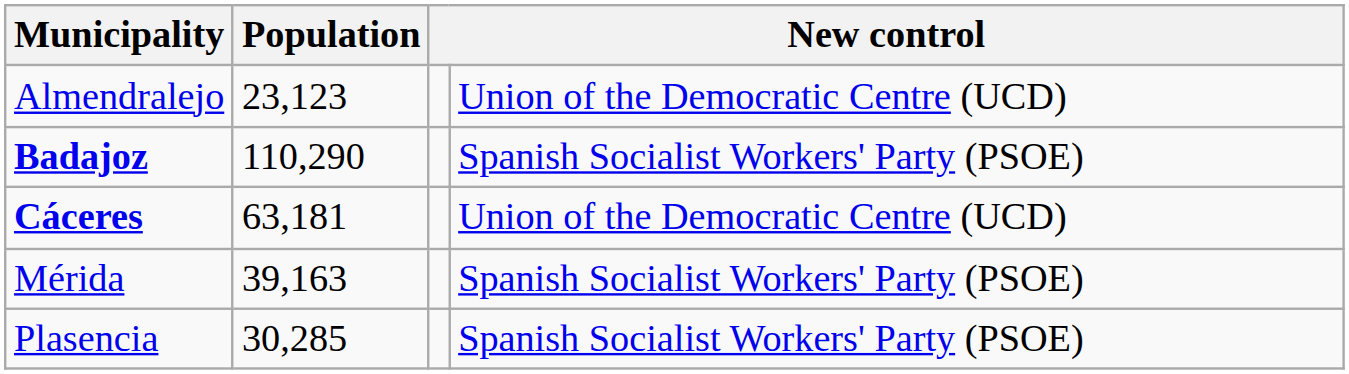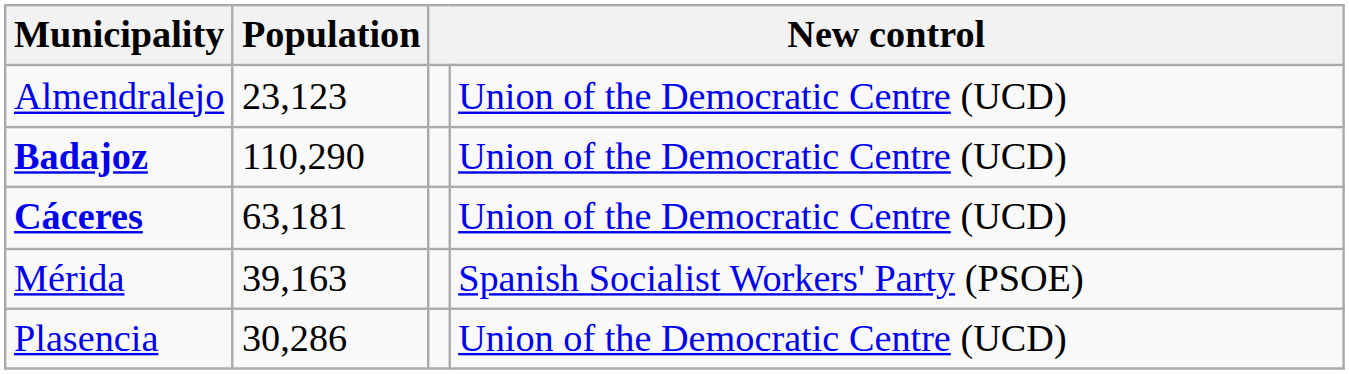(771, 156) Spanish Socialist Workers' Party (PSOE) -> (762, 156) Union of the Democratic Centre (UCD)
(295, 338) 30,285 -> (295, 338) 30,286
(771, 338) Spanish Socialist Workers' Party (PSOE) -> (762, 338) Union of the Democratic Centre (UCD)
